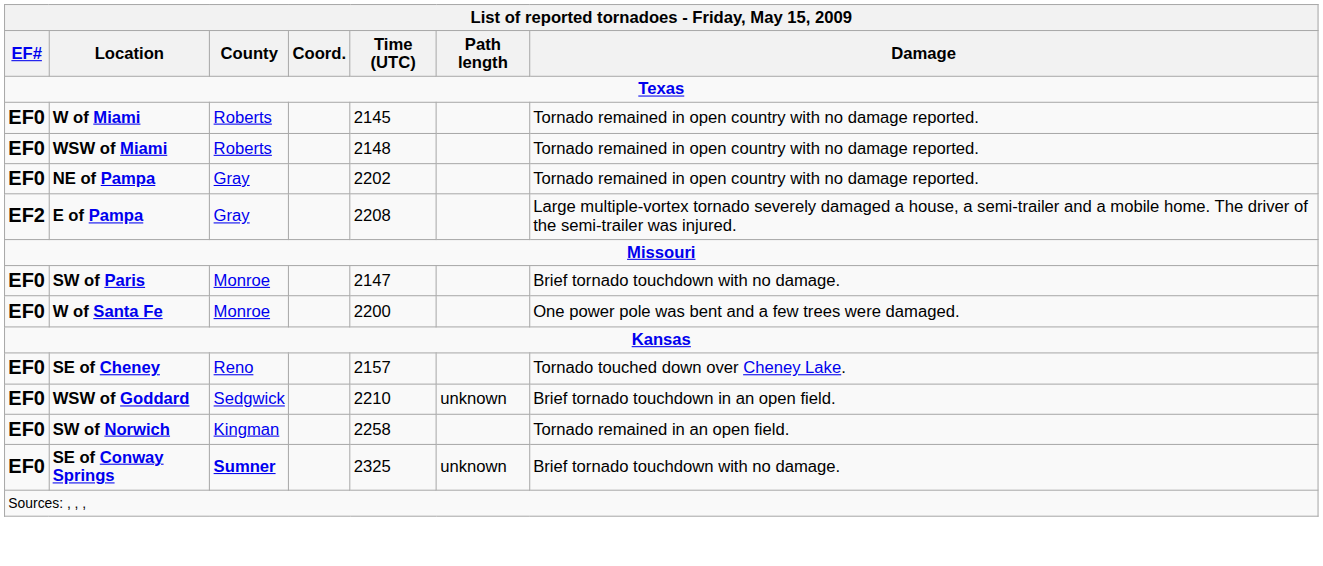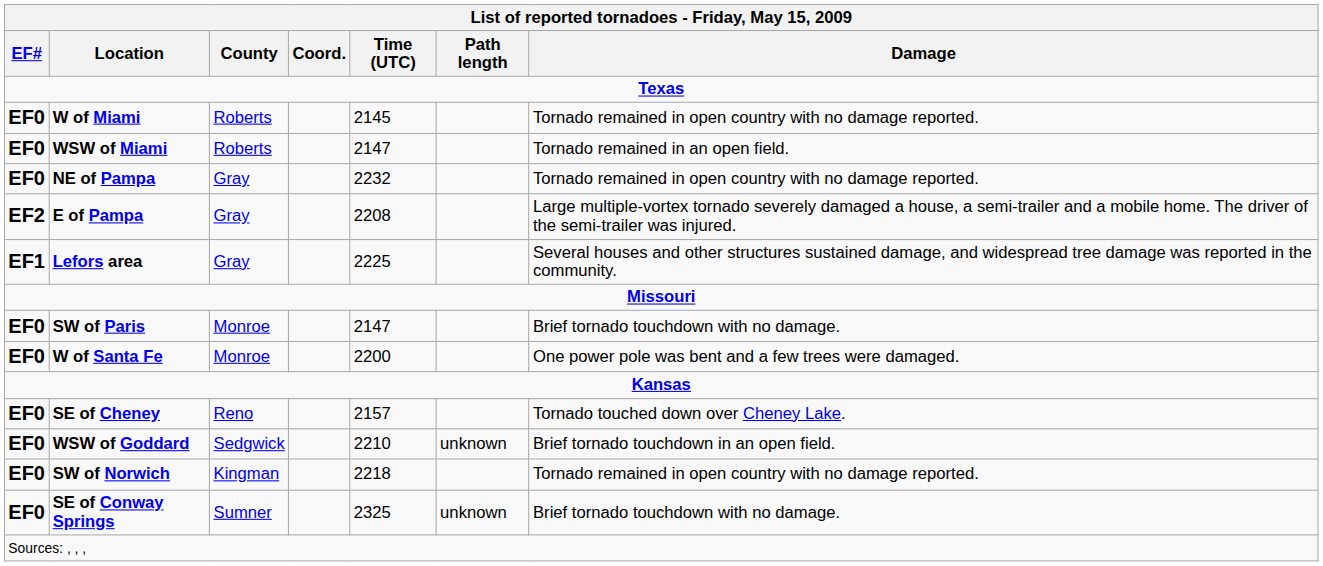(372, 148) 2148 -> (372, 148) 2147
(756, 148) Tornado remained in open country with no damage reported. -> (661, 148) Tornado remained in an open field.
(372, 178) 2202 -> (372, 178) 2232
+ row: (98, 261)
(372, 429) 2258 -> (372, 474) 2218
(661, 429) Tornado remained in an open field. -> (756, 474) Tornado remained in open country with no damage reported.
(245, 467) bold -> (243, 512) normal
